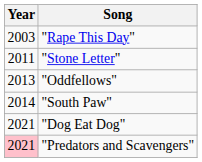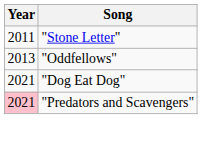- row: (88, 37)
- row: (77, 102)
